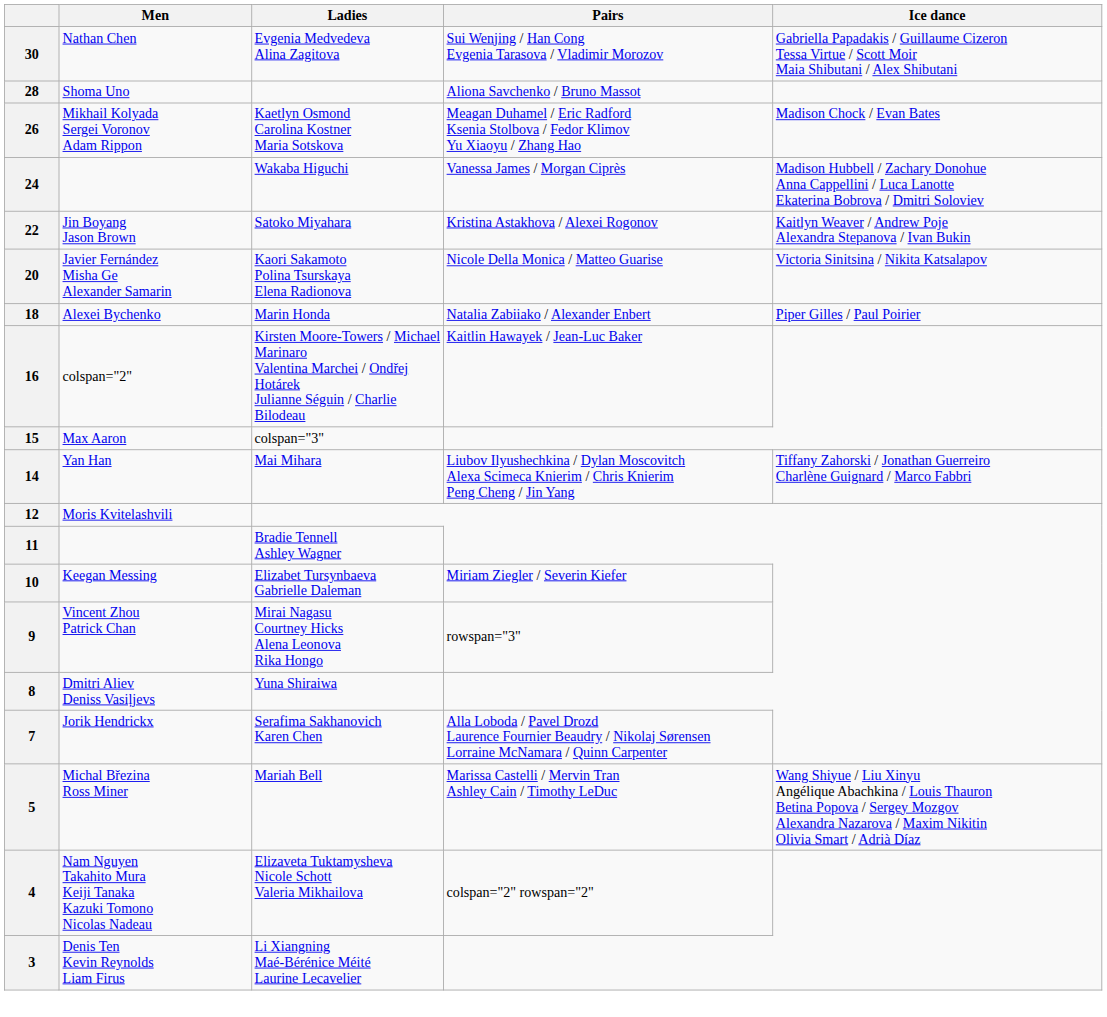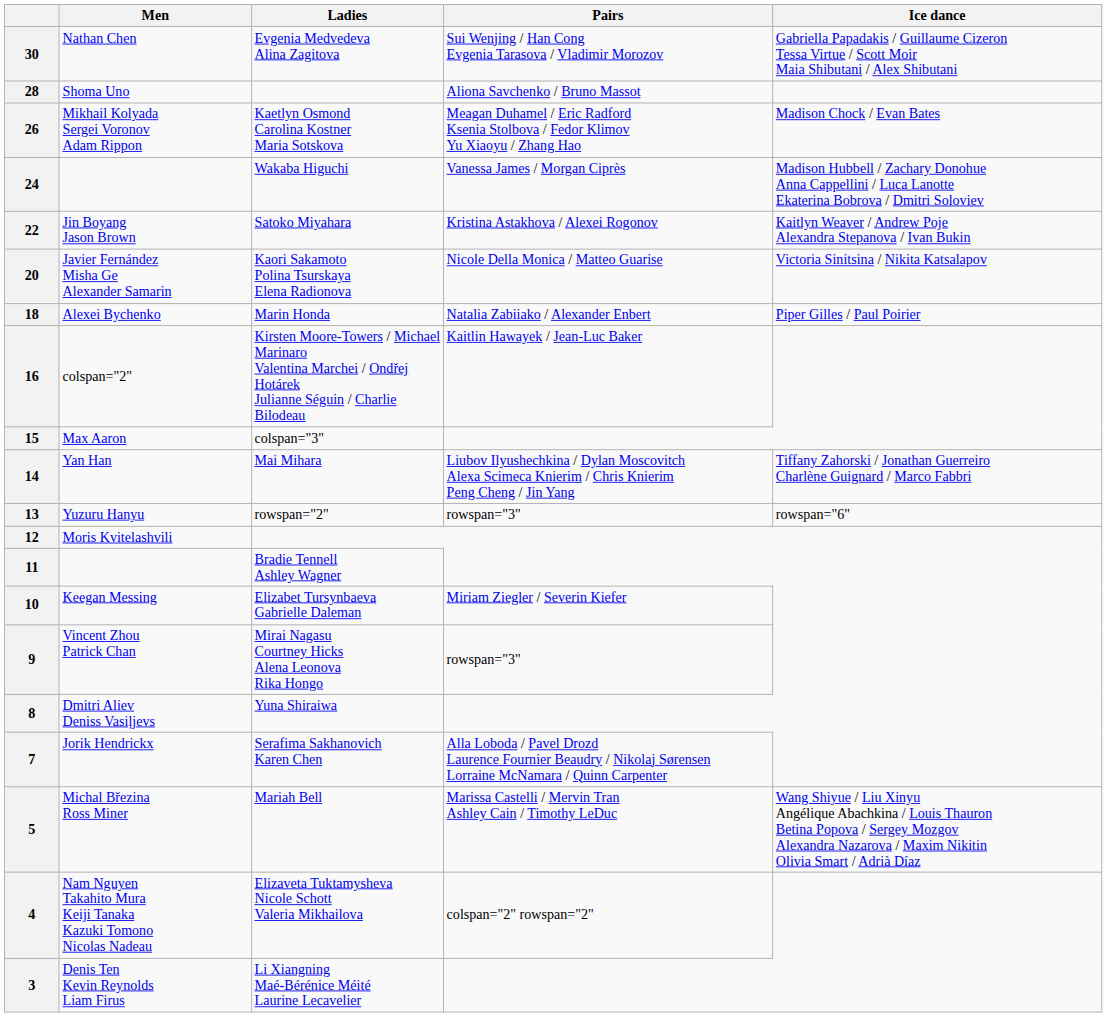+ row: (32, 514)
